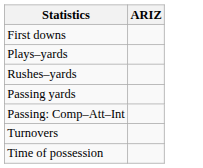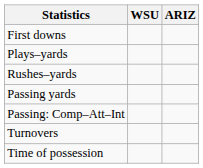+ column: (145, 14)
